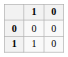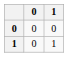columns swapped: (54, 12) <-> (34, 12)
